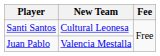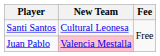(96, 43) no background -> (96, 43) pink background
